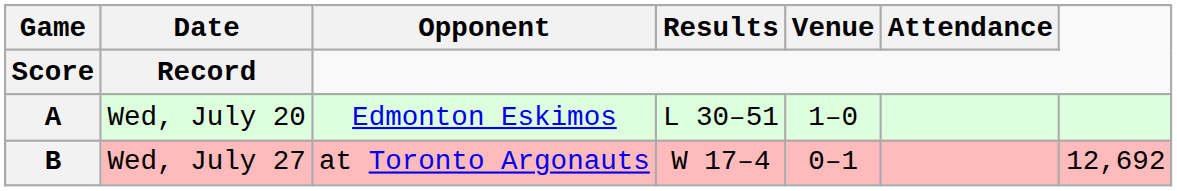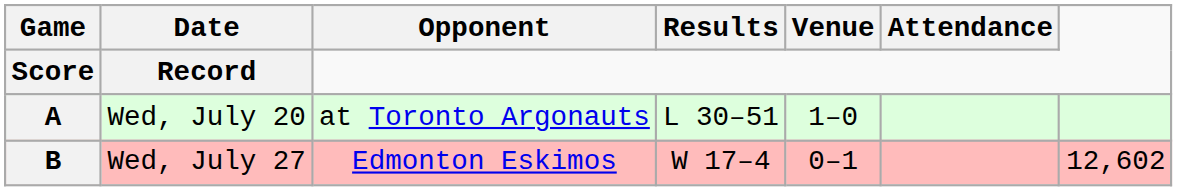(484, 117) Edmonton Eskimos -> (484, 117) at Toronto Argonauts
(484, 162) at Toronto Argonauts -> (484, 162) Edmonton Eskimos
(1116, 162) 12,692 -> (1116, 162) 12,602
